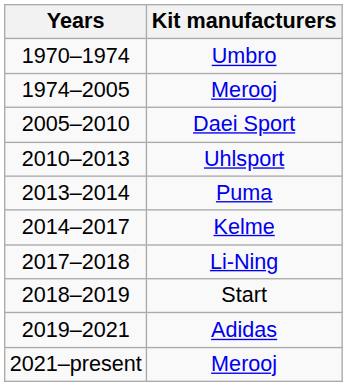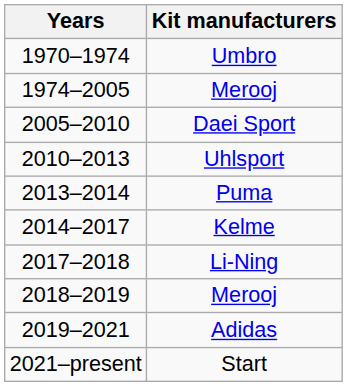(244, 295) Start -> (244, 295) Merooj
(244, 364) Merooj -> (244, 364) Start
